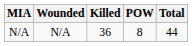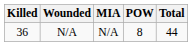columns swapped: (105, 13) <-> (19, 13)
